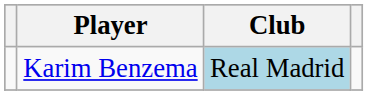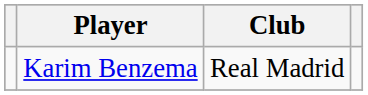(277, 68) lightblue background -> (277, 68) no background
